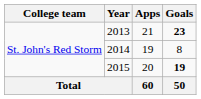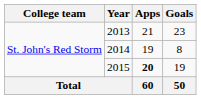(179, 31) bold -> (179, 31) normal
(148, 67) normal -> (148, 67) bold
(179, 67) bold -> (179, 67) normal
